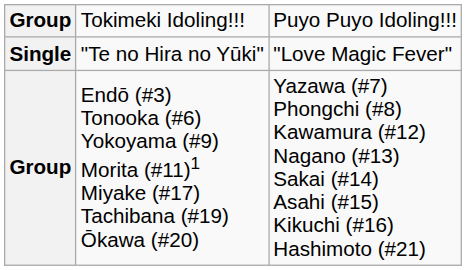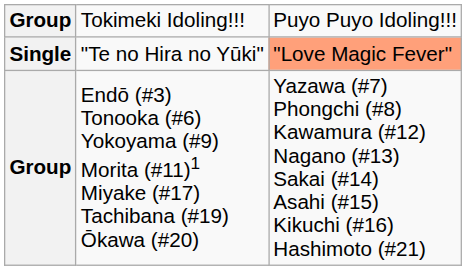(363, 53) no background -> (363, 53) lightsalmon background
